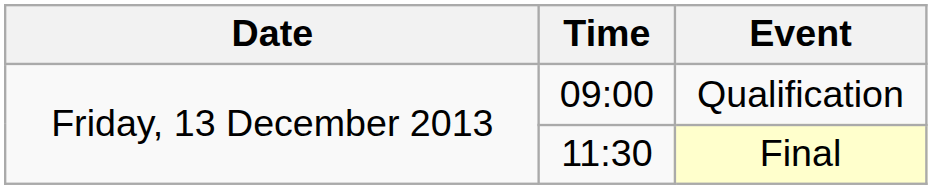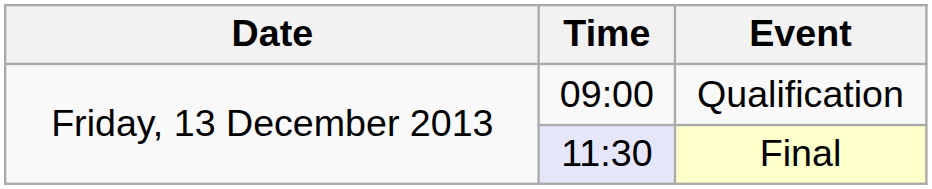(607, 153) no background -> (607, 153) lavender background
